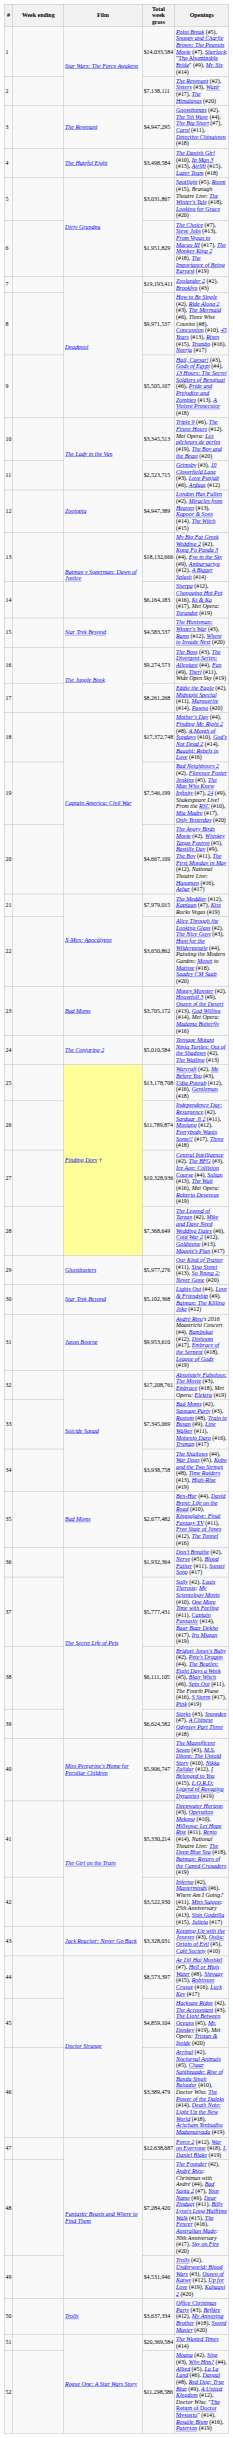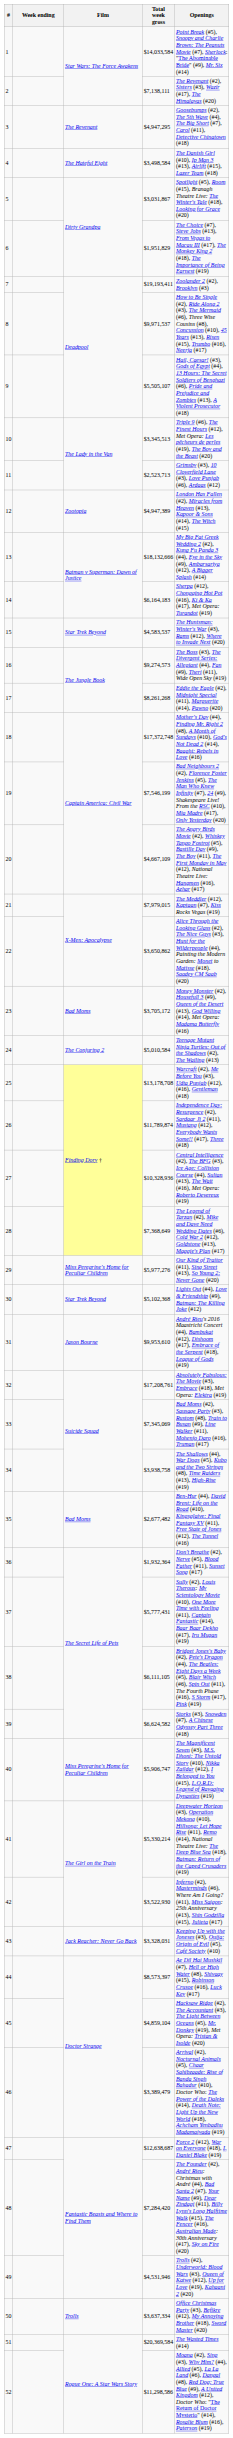(157, 475) $2,523,715 -> (157, 475) $2,523,713
(81, 1270) Ghostbusters -> (97, 1270) Miss Peregrine's Home for Peculiar Children
